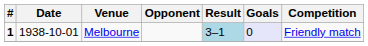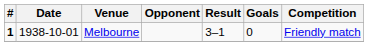(215, 32) lightblue background -> (215, 32) no background
(250, 32) lavender background -> (250, 32) no background
